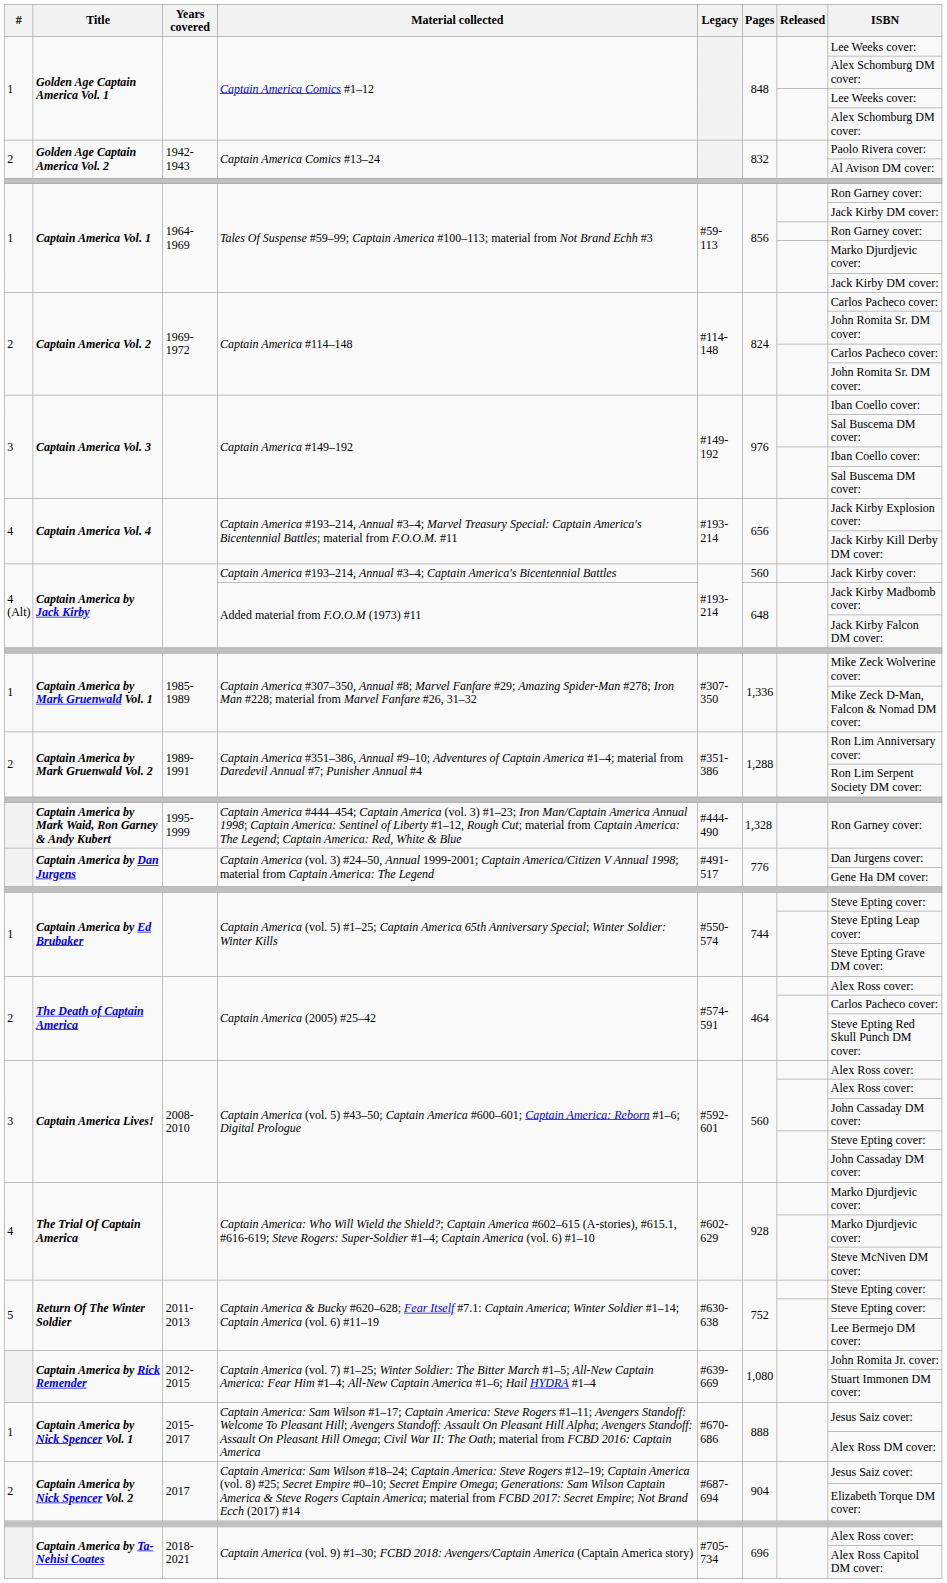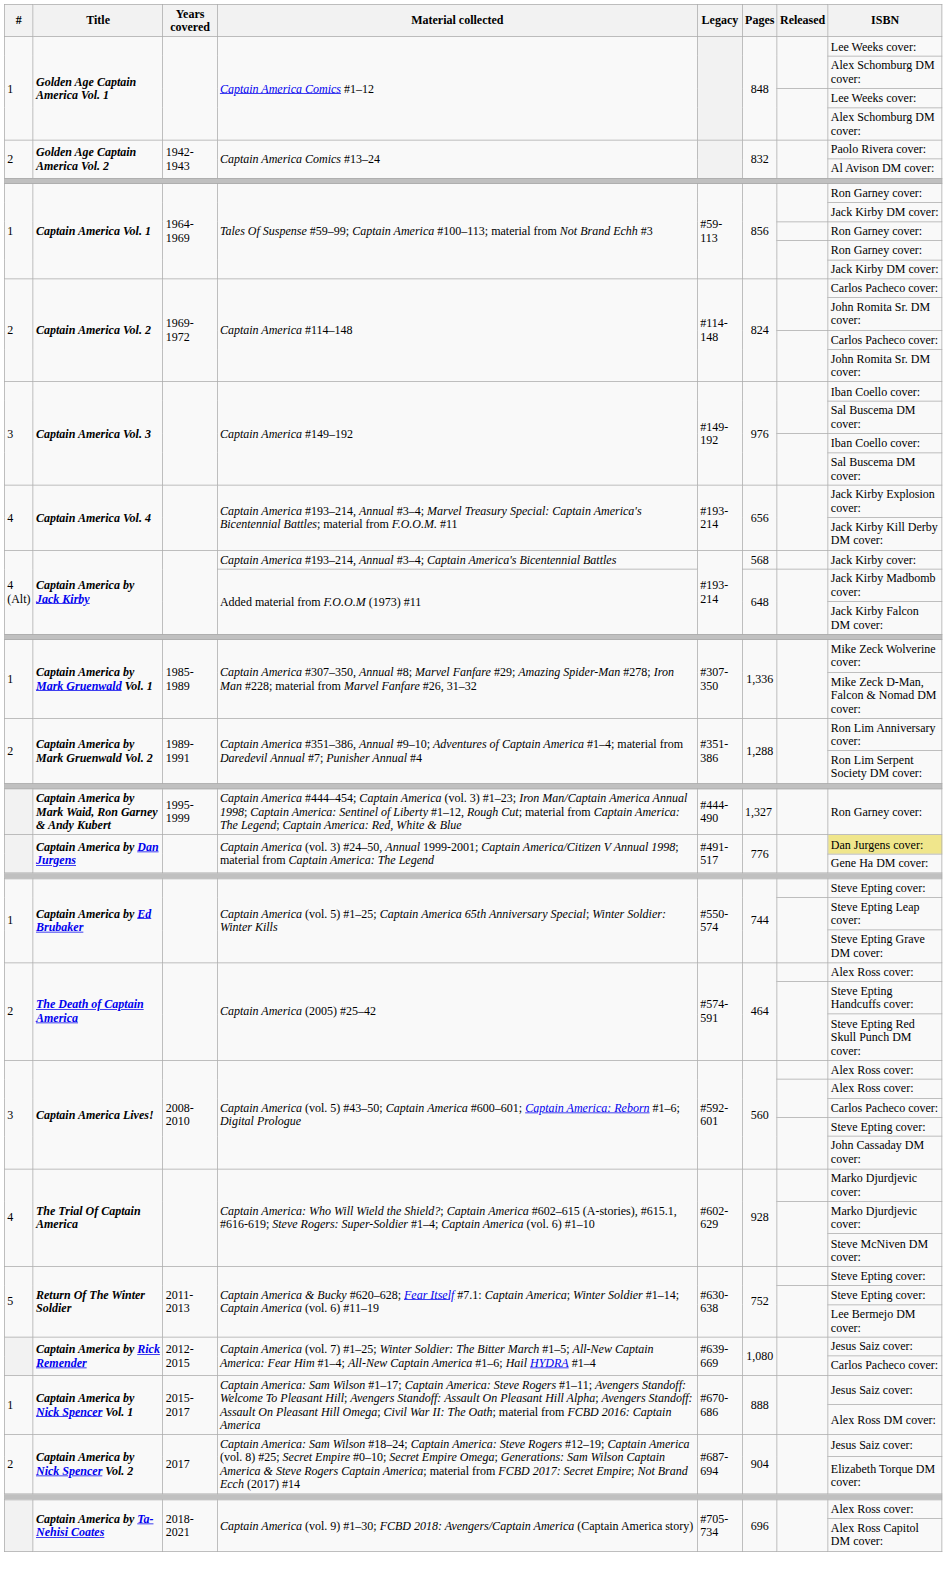(874, 257) Marko Djurdjevic cover: -> (876, 250) Ron Garney cover:
(760, 573) 560 -> (760, 559) 568
(759, 825) 1,328 -> (759, 812) 1,327
(877, 858) no background -> (877, 844) khaki background
(884, 1004) Carlos Pacheco cover: -> (872, 998) Steve Epting Handcuffs cover:
(877, 1114) John Cassaday DM cover: -> (884, 1107) Carlos Pacheco cover:
(885, 1360) John Romita Jr. cover: -> (872, 1346) Jesus Saiz cover:
(881, 1385) Stuart Immonen DM cover: -> (884, 1365) Carlos Pacheco cover:
